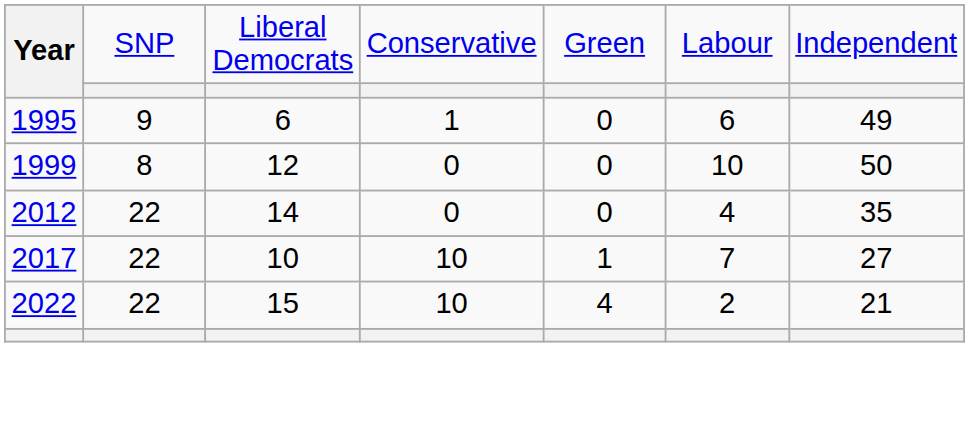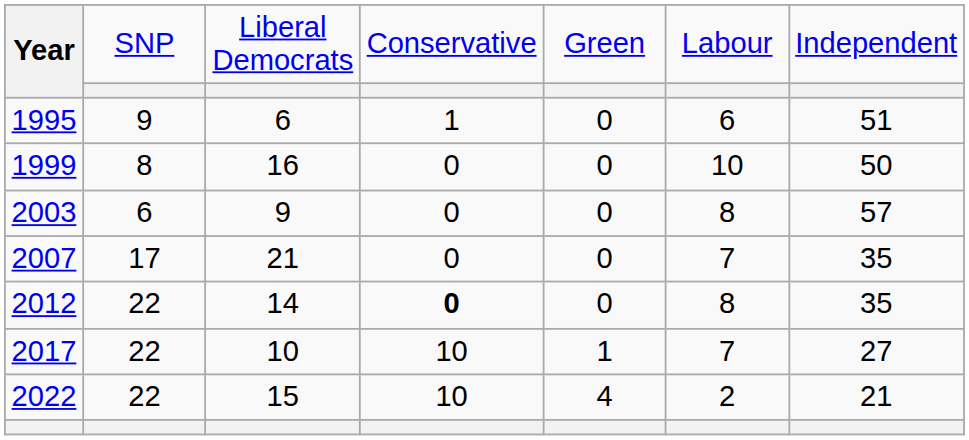(876, 119) 49 -> (876, 119) 51
(283, 166) 12 -> (283, 166) 16
+ row: (44, 212)
+ row: (44, 258)
(452, 212) normal -> (452, 304) bold
(727, 212) 4 -> (727, 304) 8
